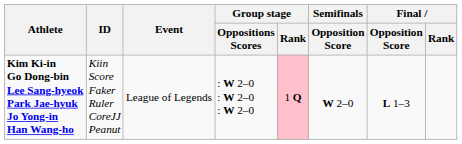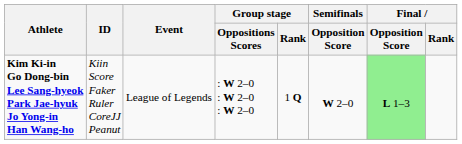(293, 97) pink background -> (293, 97) no background
(396, 104) no background -> (396, 104) lightgreen background
